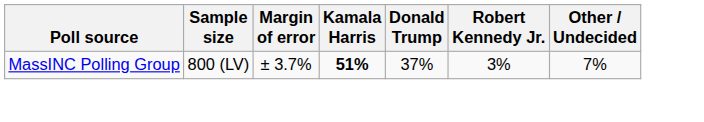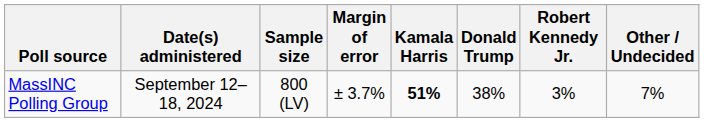+ column: (191, 47)
(417, 64) 37% -> (489, 93) 38%
